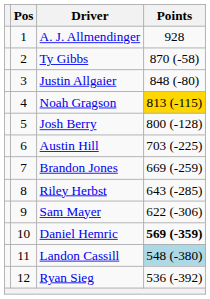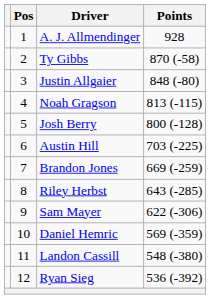(174, 102) gold background -> (174, 102) no background
(174, 233) bold -> (174, 233) normal
(174, 255) lightblue background -> (174, 255) no background
